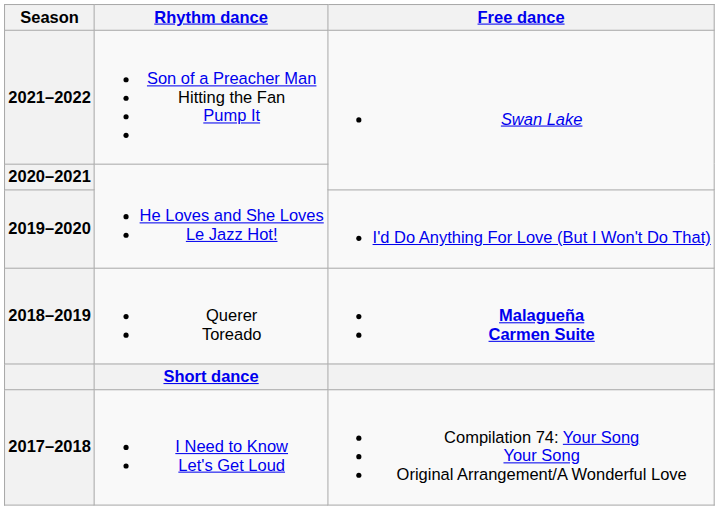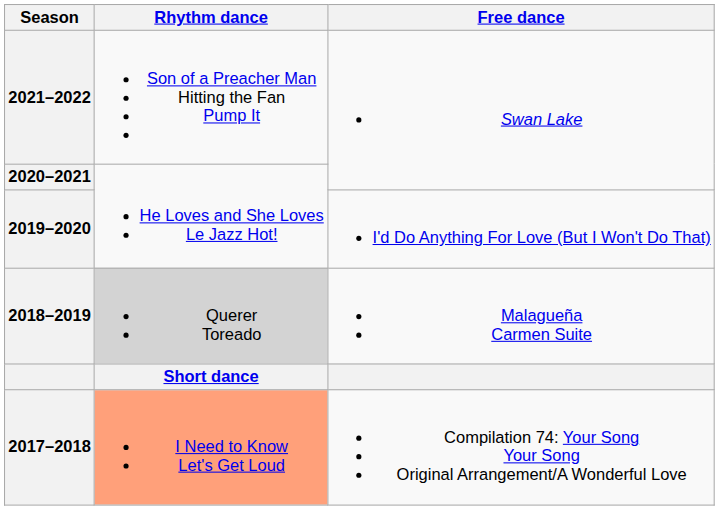(211, 325) no background -> (211, 325) lightgrey background
(521, 325) bold -> (521, 325) normal
(211, 457) no background -> (211, 457) lightsalmon background
